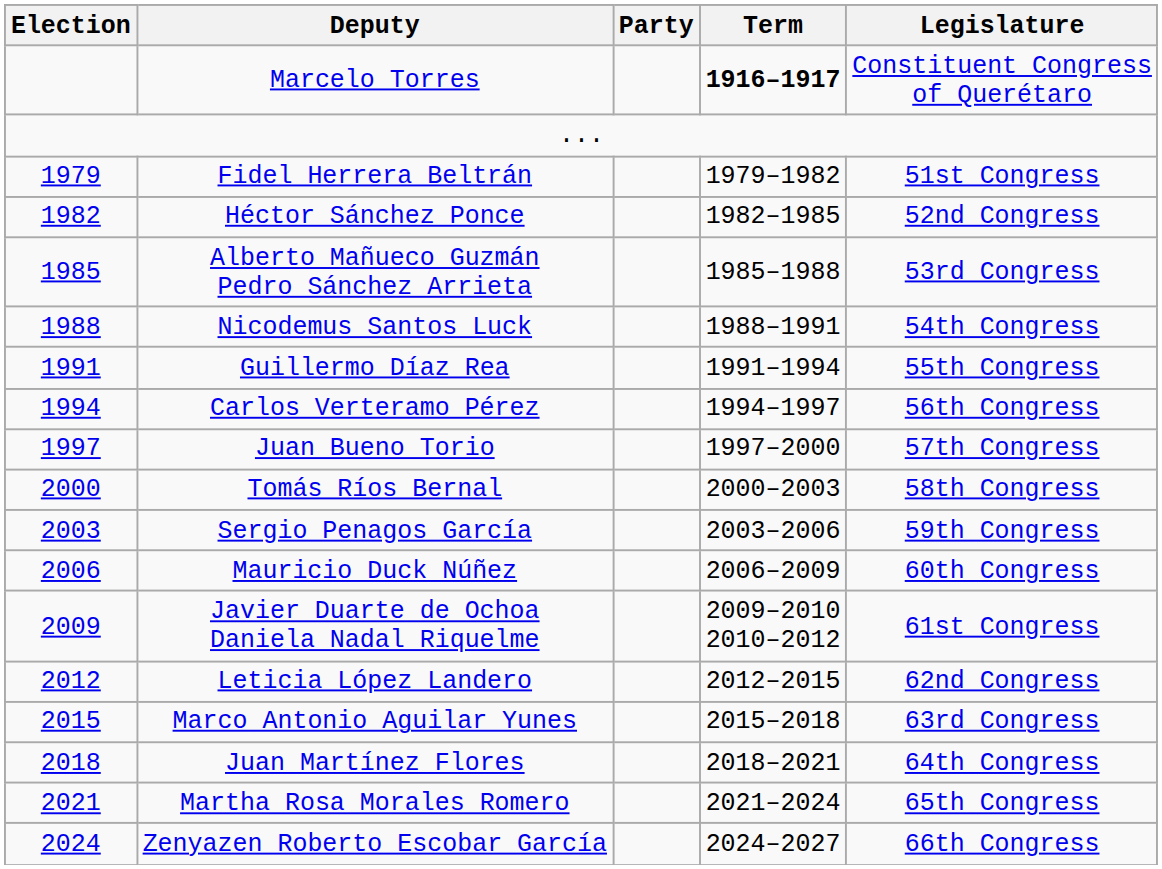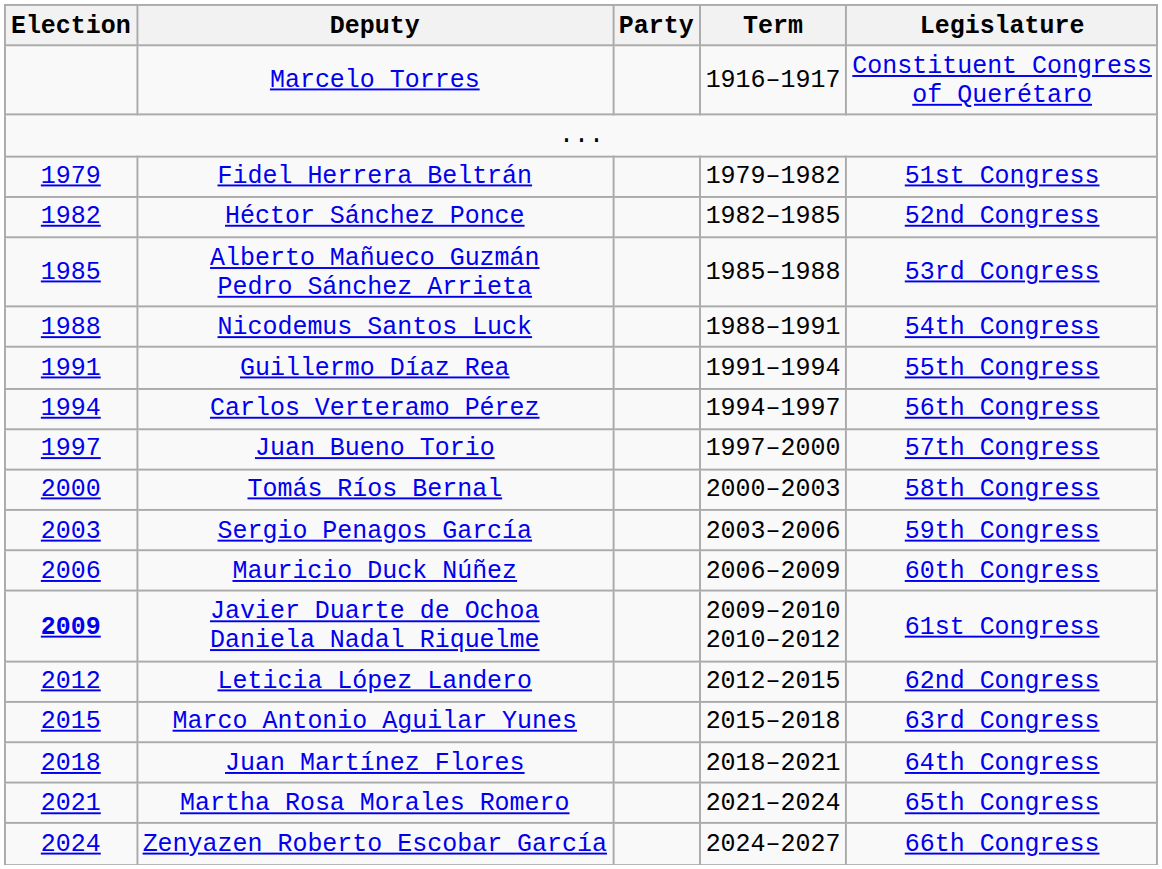(773, 80) bold -> (773, 80) normal
(71, 626) normal -> (71, 626) bold
